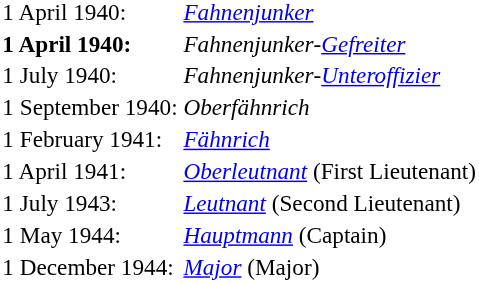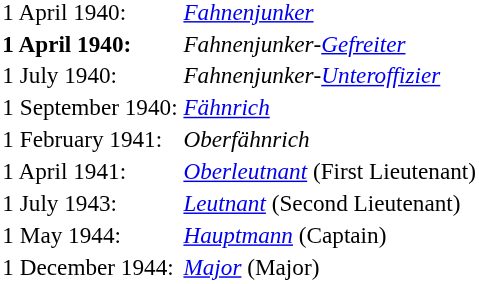(247, 107) Oberfähnrich -> (227, 107) Fähnrich
(227, 139) Fähnrich -> (247, 139) Oberfähnrich
